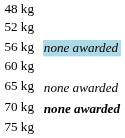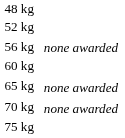(81, 48) lightblue background -> (81, 48) no background
(82, 108) bold -> (81, 108) normal
